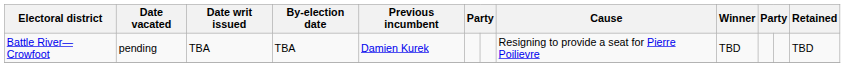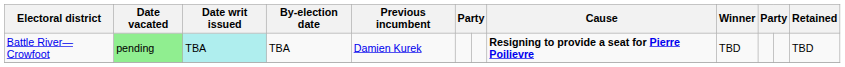(138, 48) no background -> (135, 48) lightgreen background
(199, 48) no background -> (196, 48) paleturquoise background
(587, 48) normal -> (585, 48) bold
